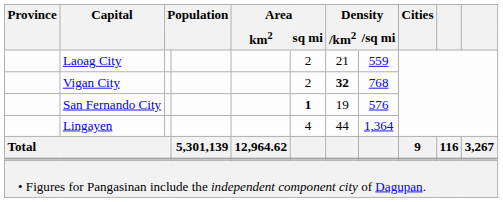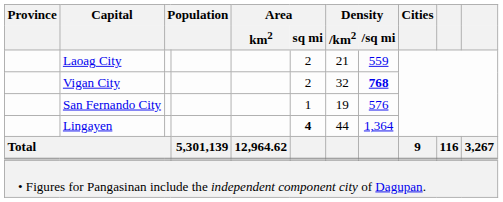(342, 83) bold -> (342, 83) normal
(379, 83) normal -> (379, 83) bold
(308, 104) bold -> (308, 104) normal
(308, 126) normal -> (308, 126) bold
